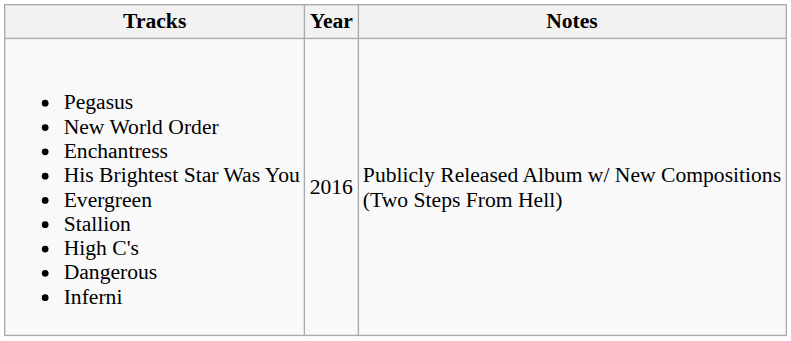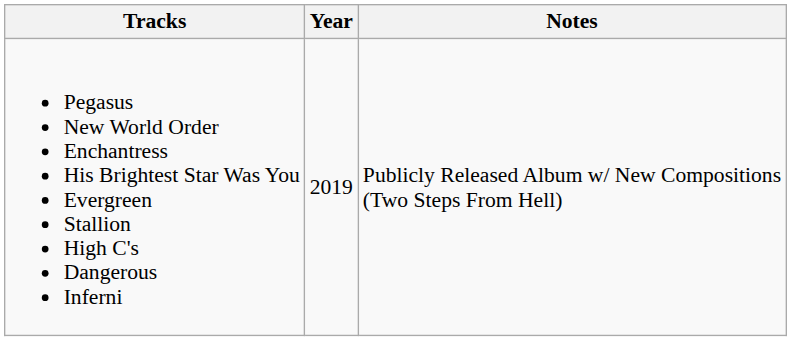(331, 186) 2016 -> (331, 186) 2019
